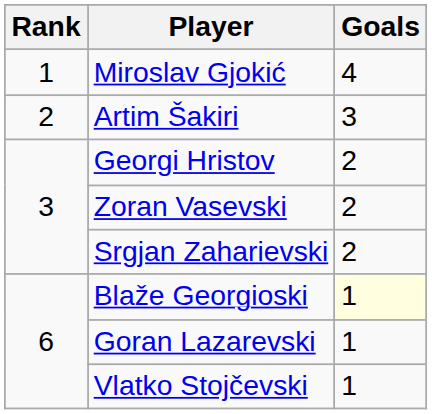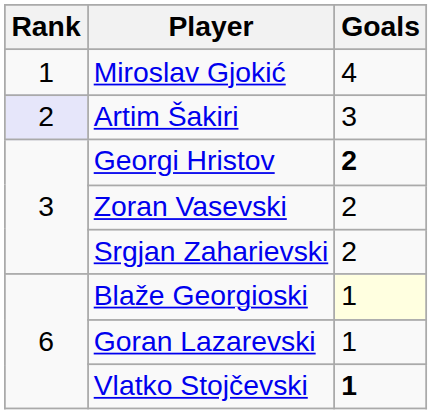(46, 116) no background -> (46, 116) lavender background
(349, 161) normal -> (349, 161) bold
(349, 386) normal -> (349, 386) bold
